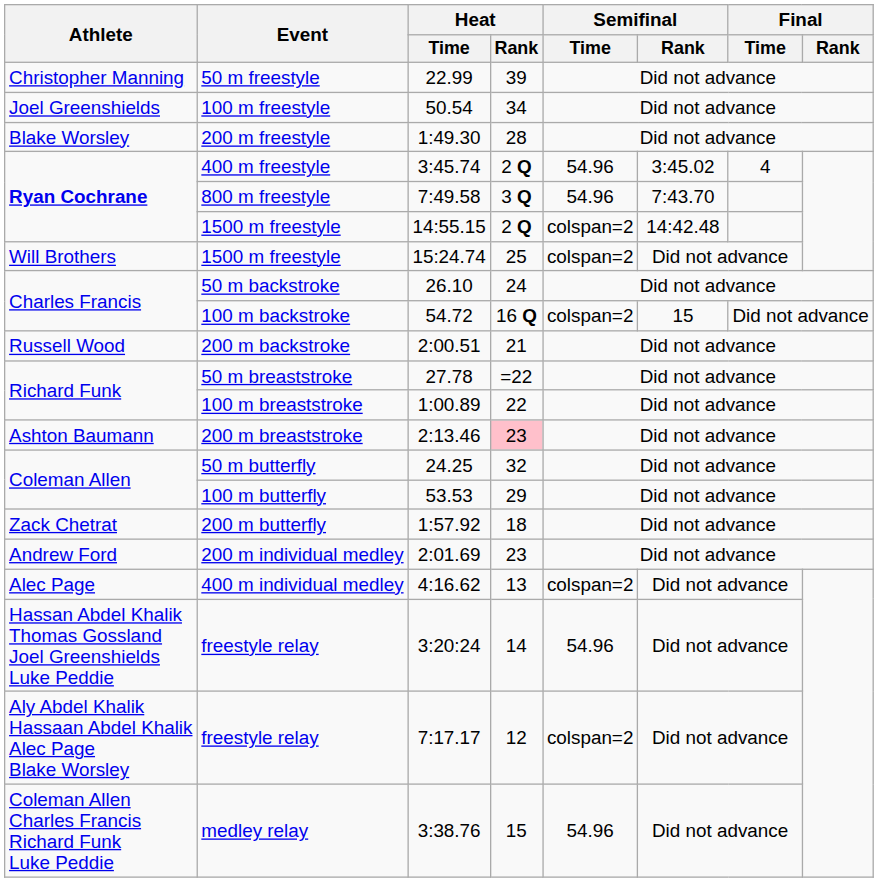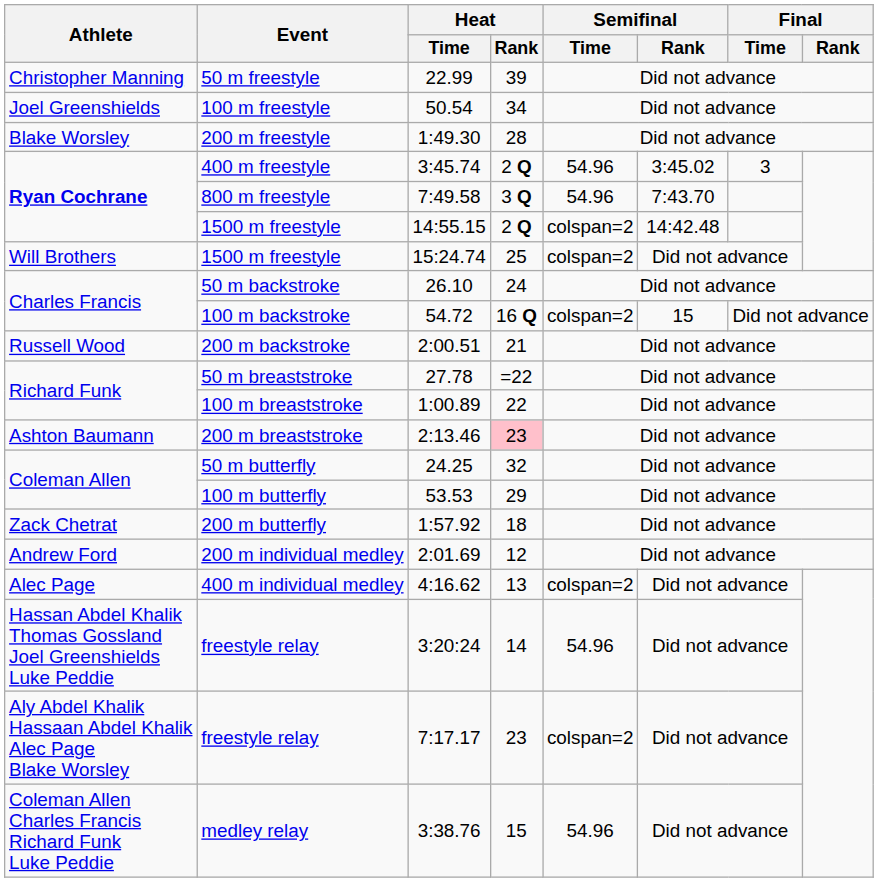(765, 167) 4 -> (765, 167) 3
(516, 555) 23 -> (516, 555) 12
(516, 738) 12 -> (516, 738) 23
